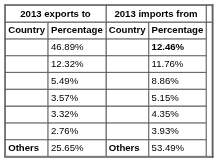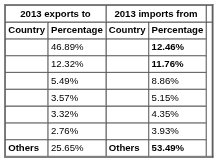(167, 64) normal -> (168, 64) bold
(168, 148) normal -> (168, 148) bold
